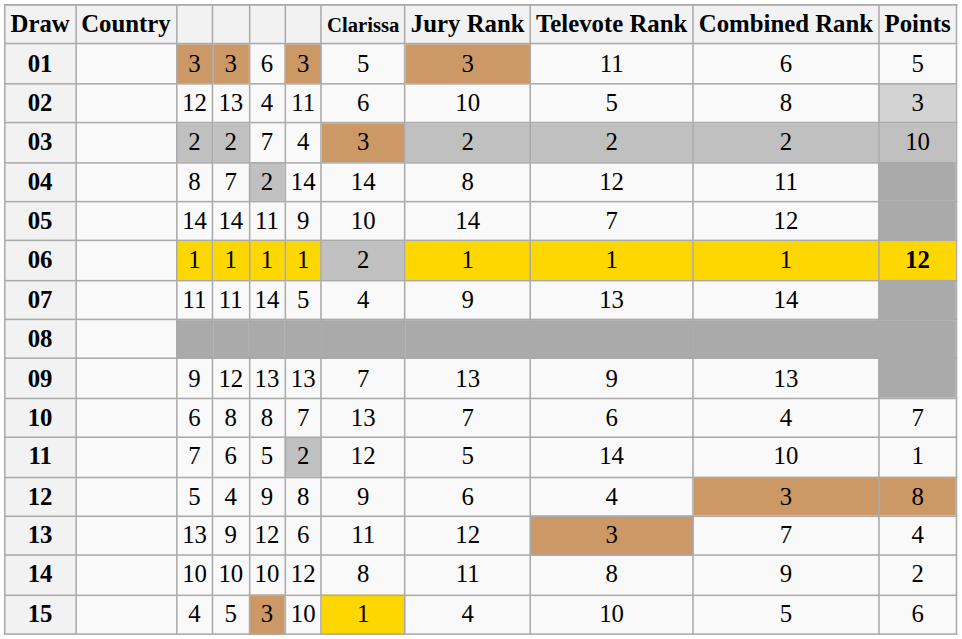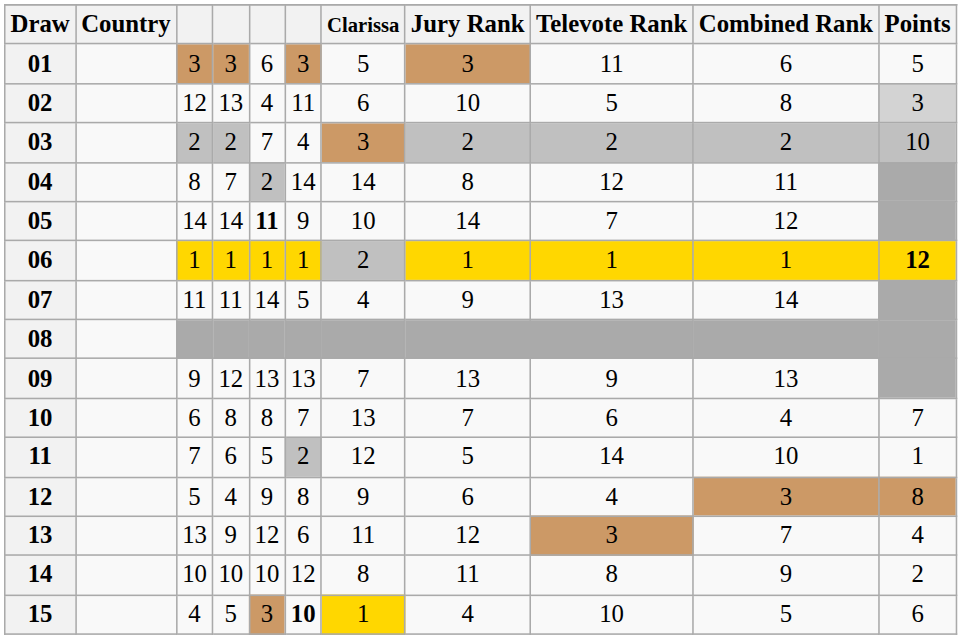(267, 220) normal -> (267, 220) bold
(303, 614) normal -> (303, 614) bold
